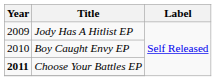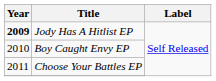(18, 31) normal -> (18, 31) bold
(18, 66) bold -> (18, 66) normal
